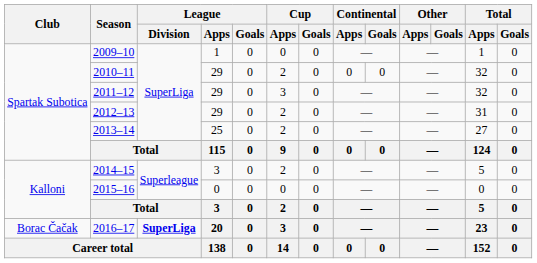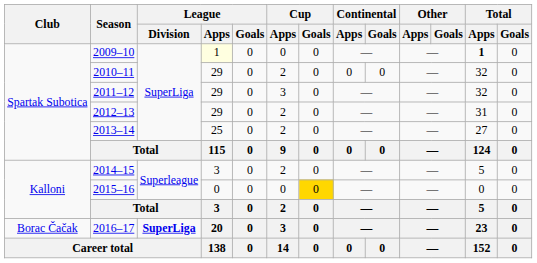(217, 53) no background -> (217, 53) lightyellow background
(481, 53) normal -> (481, 53) bold
(316, 189) no background -> (316, 189) gold background
